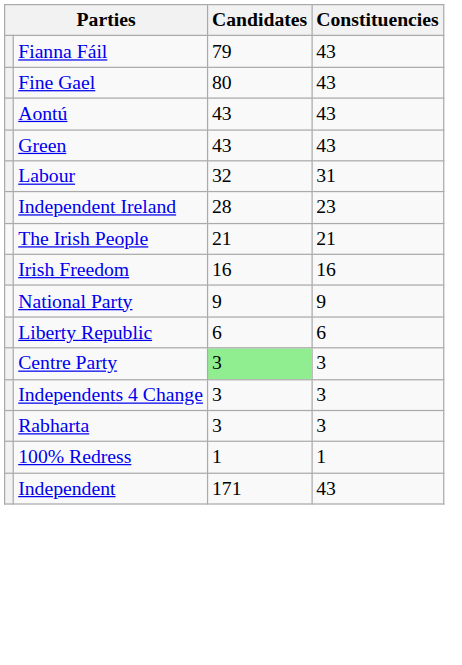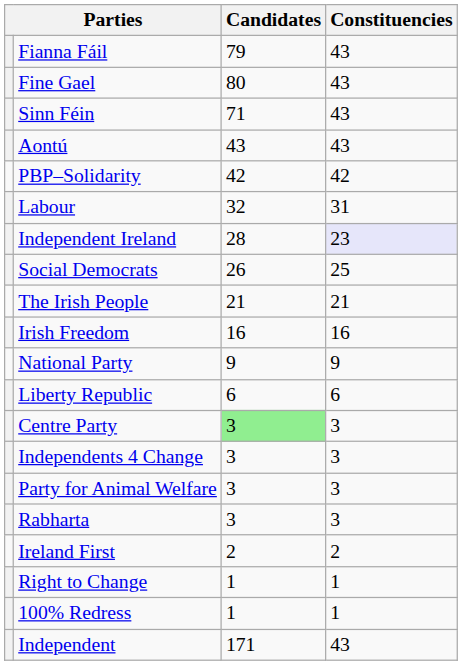+ row: (56, 113)
- row: (42, 144)
+ row: (79, 176)
(326, 207) no background -> (340, 238) lavender background
+ row: (88, 269)
+ row: (118, 488)
+ row: (67, 550)
+ row: (83, 581)
